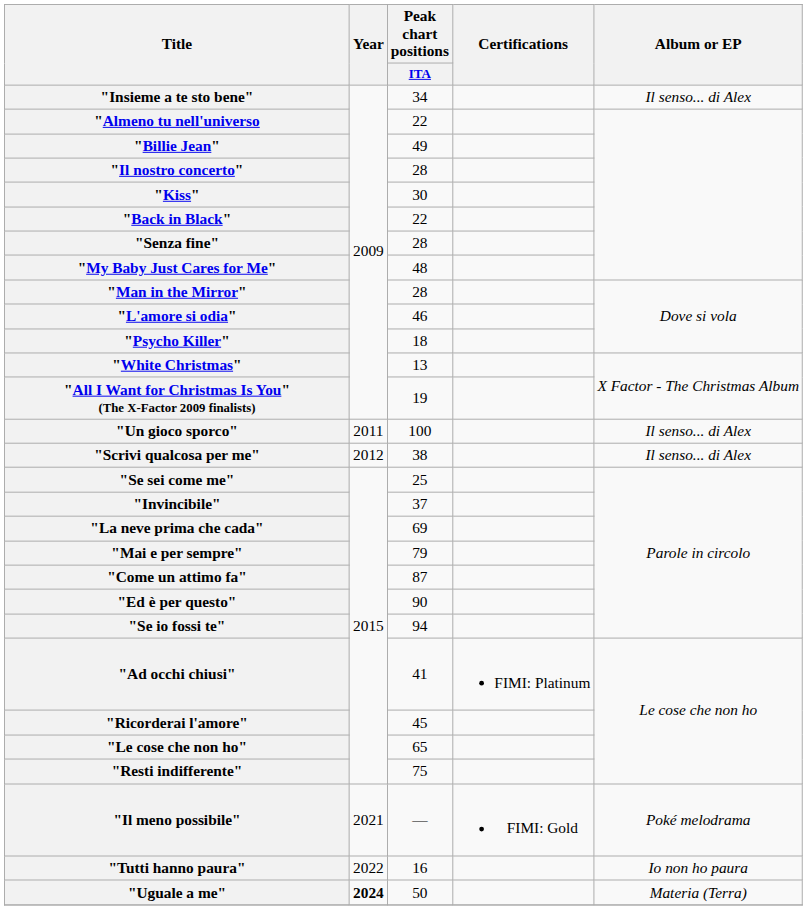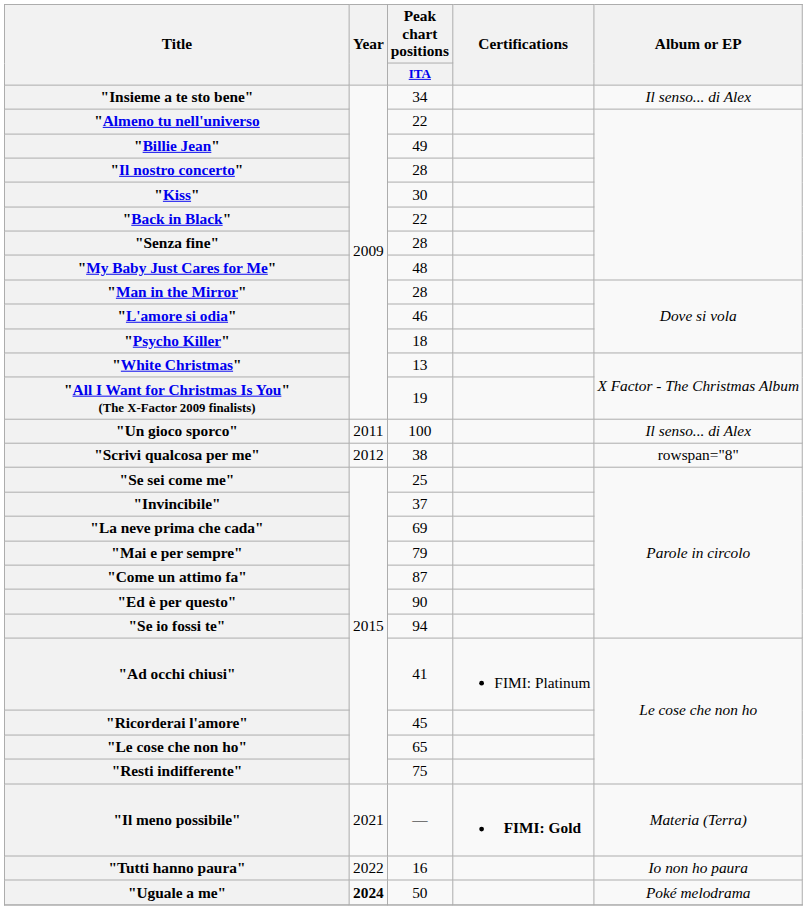(698, 455) Il senso... di Alex -> (698, 455) rowspan="8"
(523, 828) normal -> (523, 828) bold
(698, 819) Poké melodrama -> (698, 819) Materia (Terra)
(698, 892) Materia (Terra) -> (698, 892) Poké melodrama
